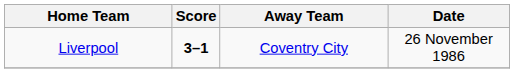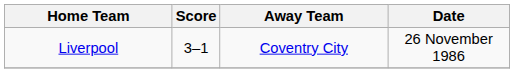(196, 47) bold -> (196, 47) normal
